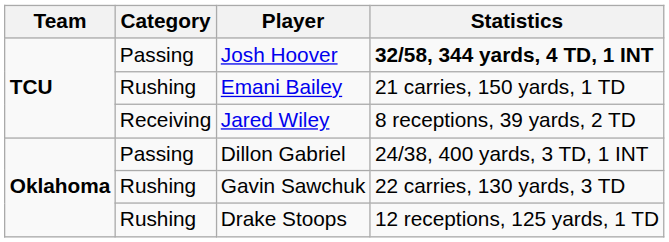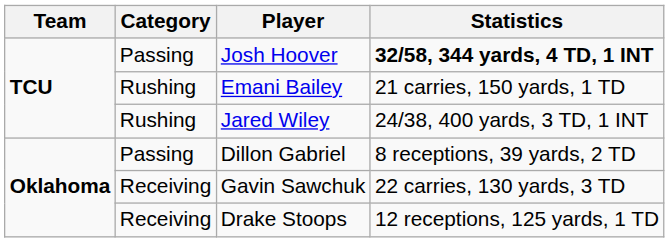(166, 120) Receiving -> (158, 120) Rushing
(505, 120) 8 receptions, 39 yards, 2 TD -> (512, 120) 24/38, 400 yards, 3 TD, 1 INT
(512, 153) 24/38, 400 yards, 3 TD, 1 INT -> (505, 153) 8 receptions, 39 yards, 2 TD
(158, 186) Rushing -> (166, 186) Receiving
(158, 219) Rushing -> (166, 219) Receiving
